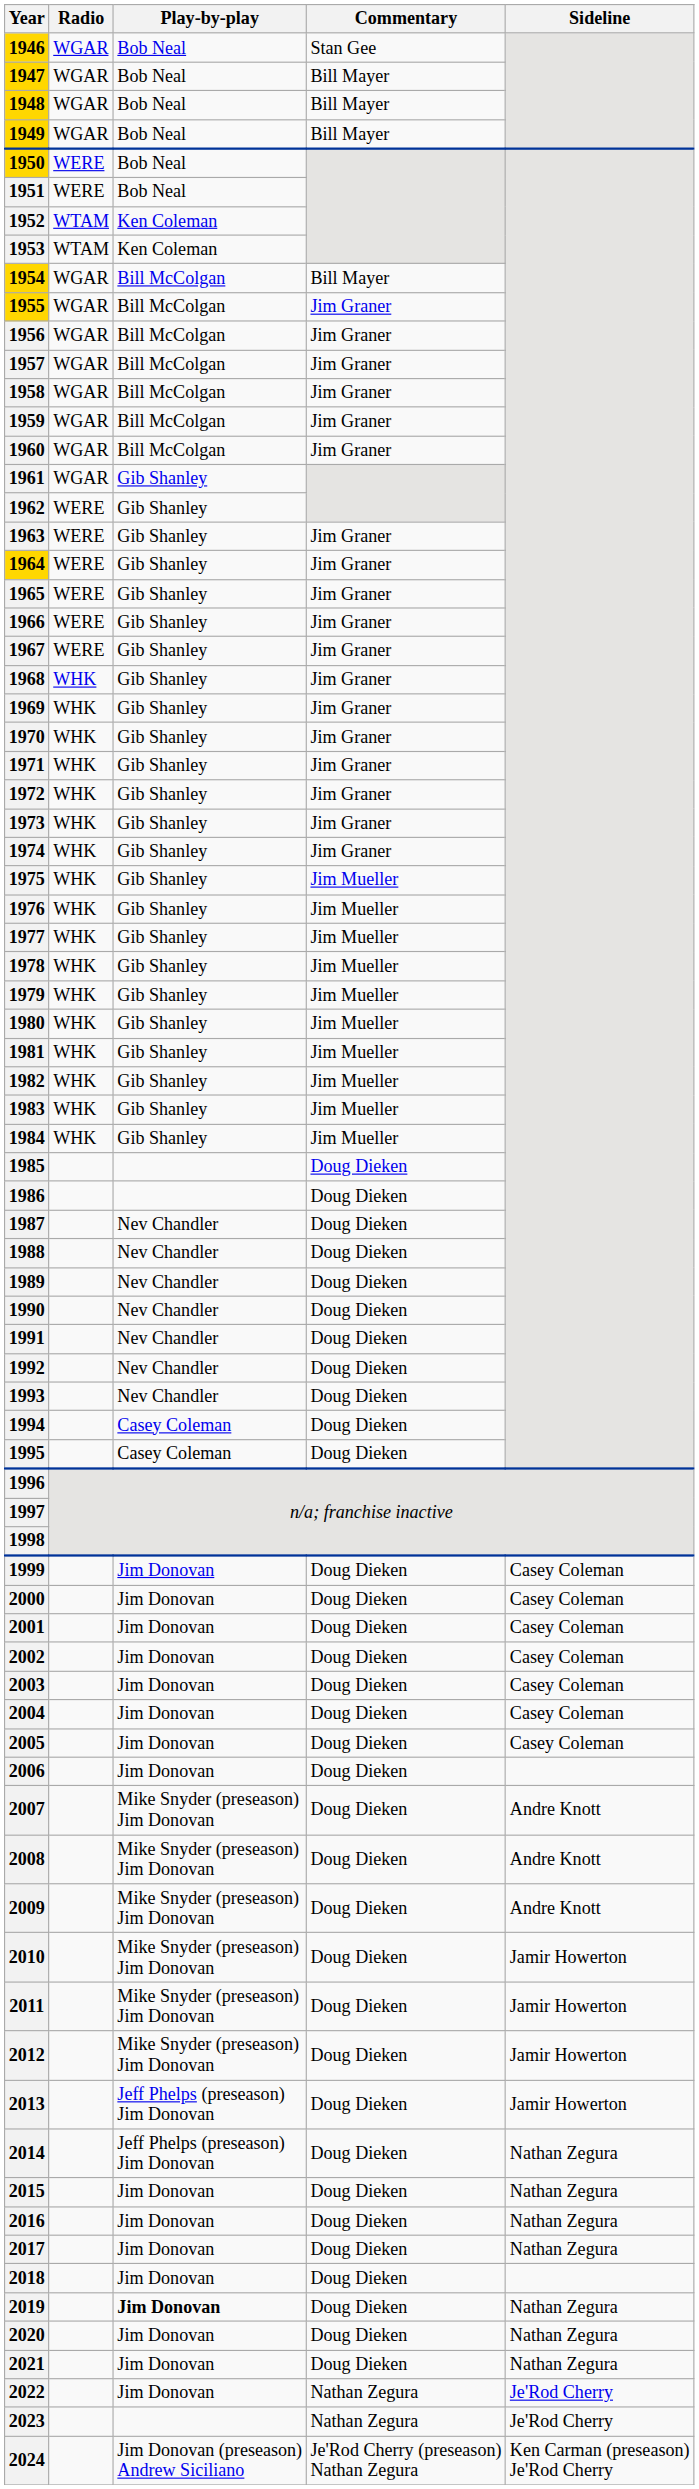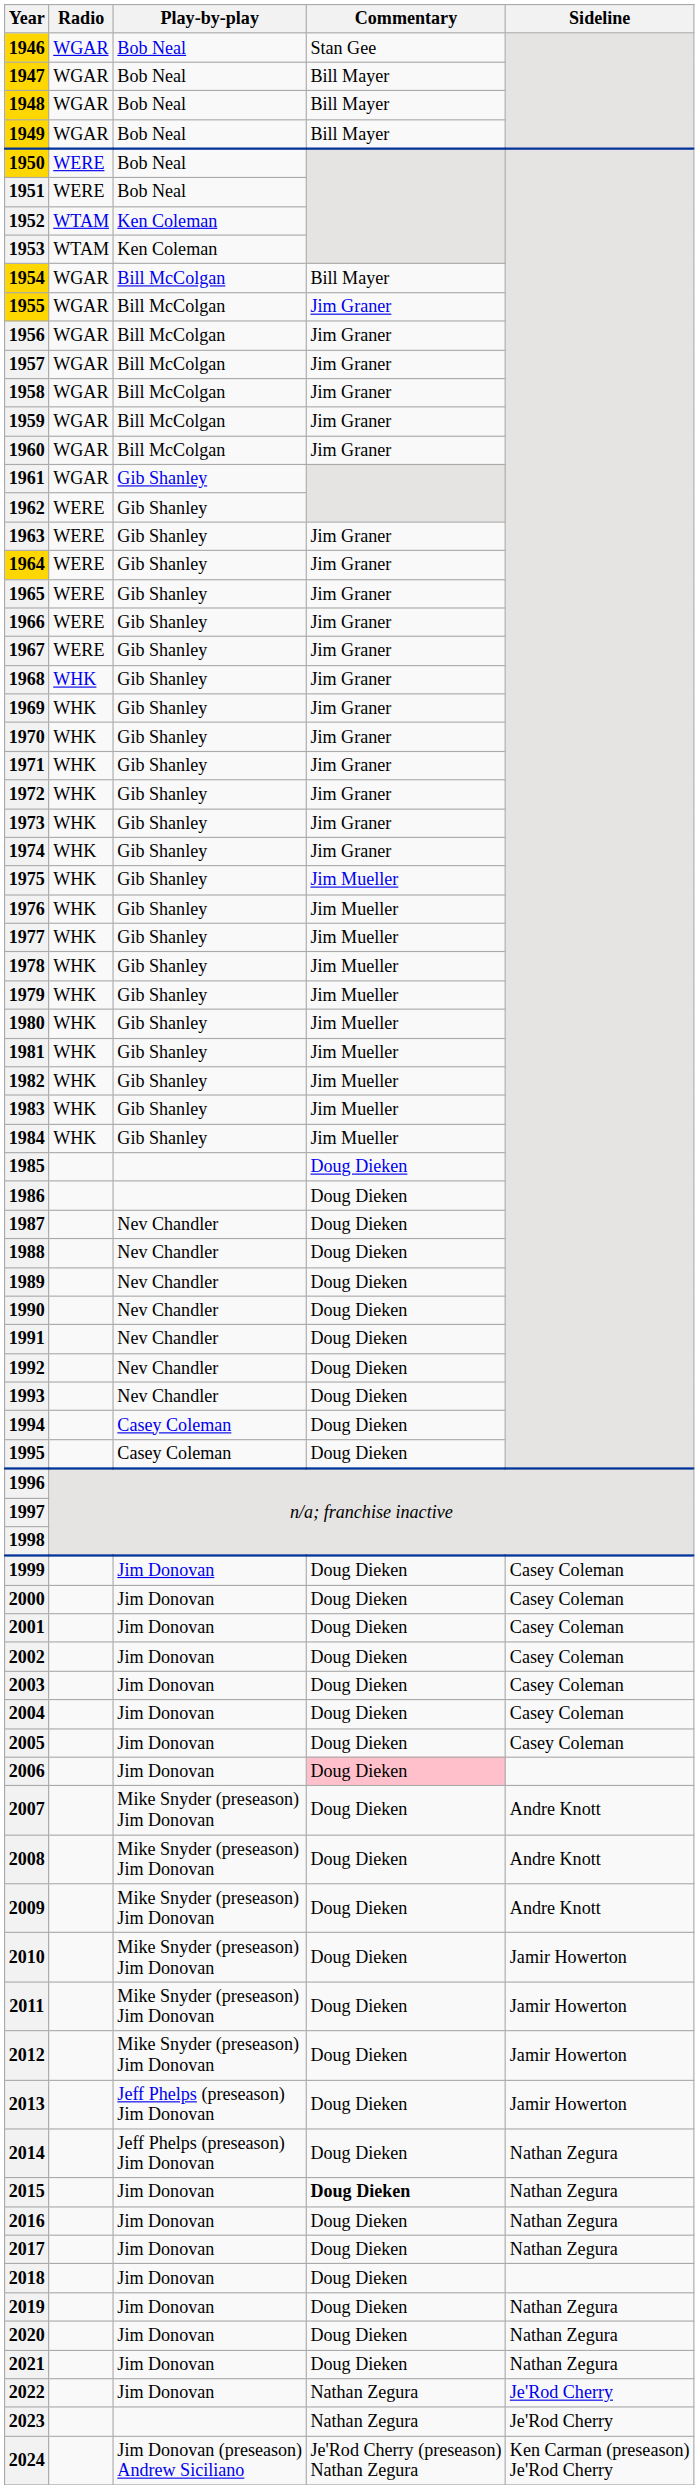(359, 1771) no background -> (359, 1771) pink background
(359, 2192) normal -> (360, 2192) bold
(169, 2306) bold -> (166, 2306) normal
